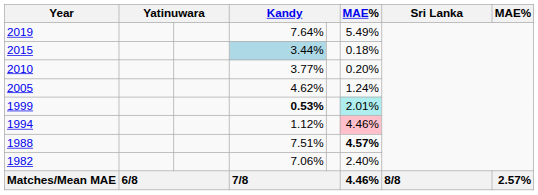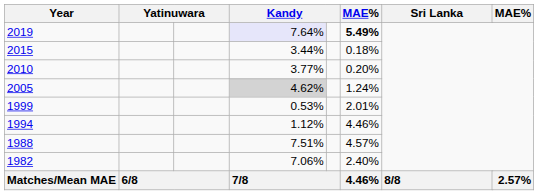(307, 32) no background -> (307, 32) lavender background
(362, 32) normal -> (362, 32) bold
(307, 50) lightblue background -> (307, 50) no background
(307, 87) no background -> (307, 87) lightgrey background
(307, 106) bold -> (307, 106) normal
(362, 106) paleturquoise background -> (362, 106) no background
(362, 124) pink background -> (362, 124) no background
(362, 143) bold -> (362, 143) normal
